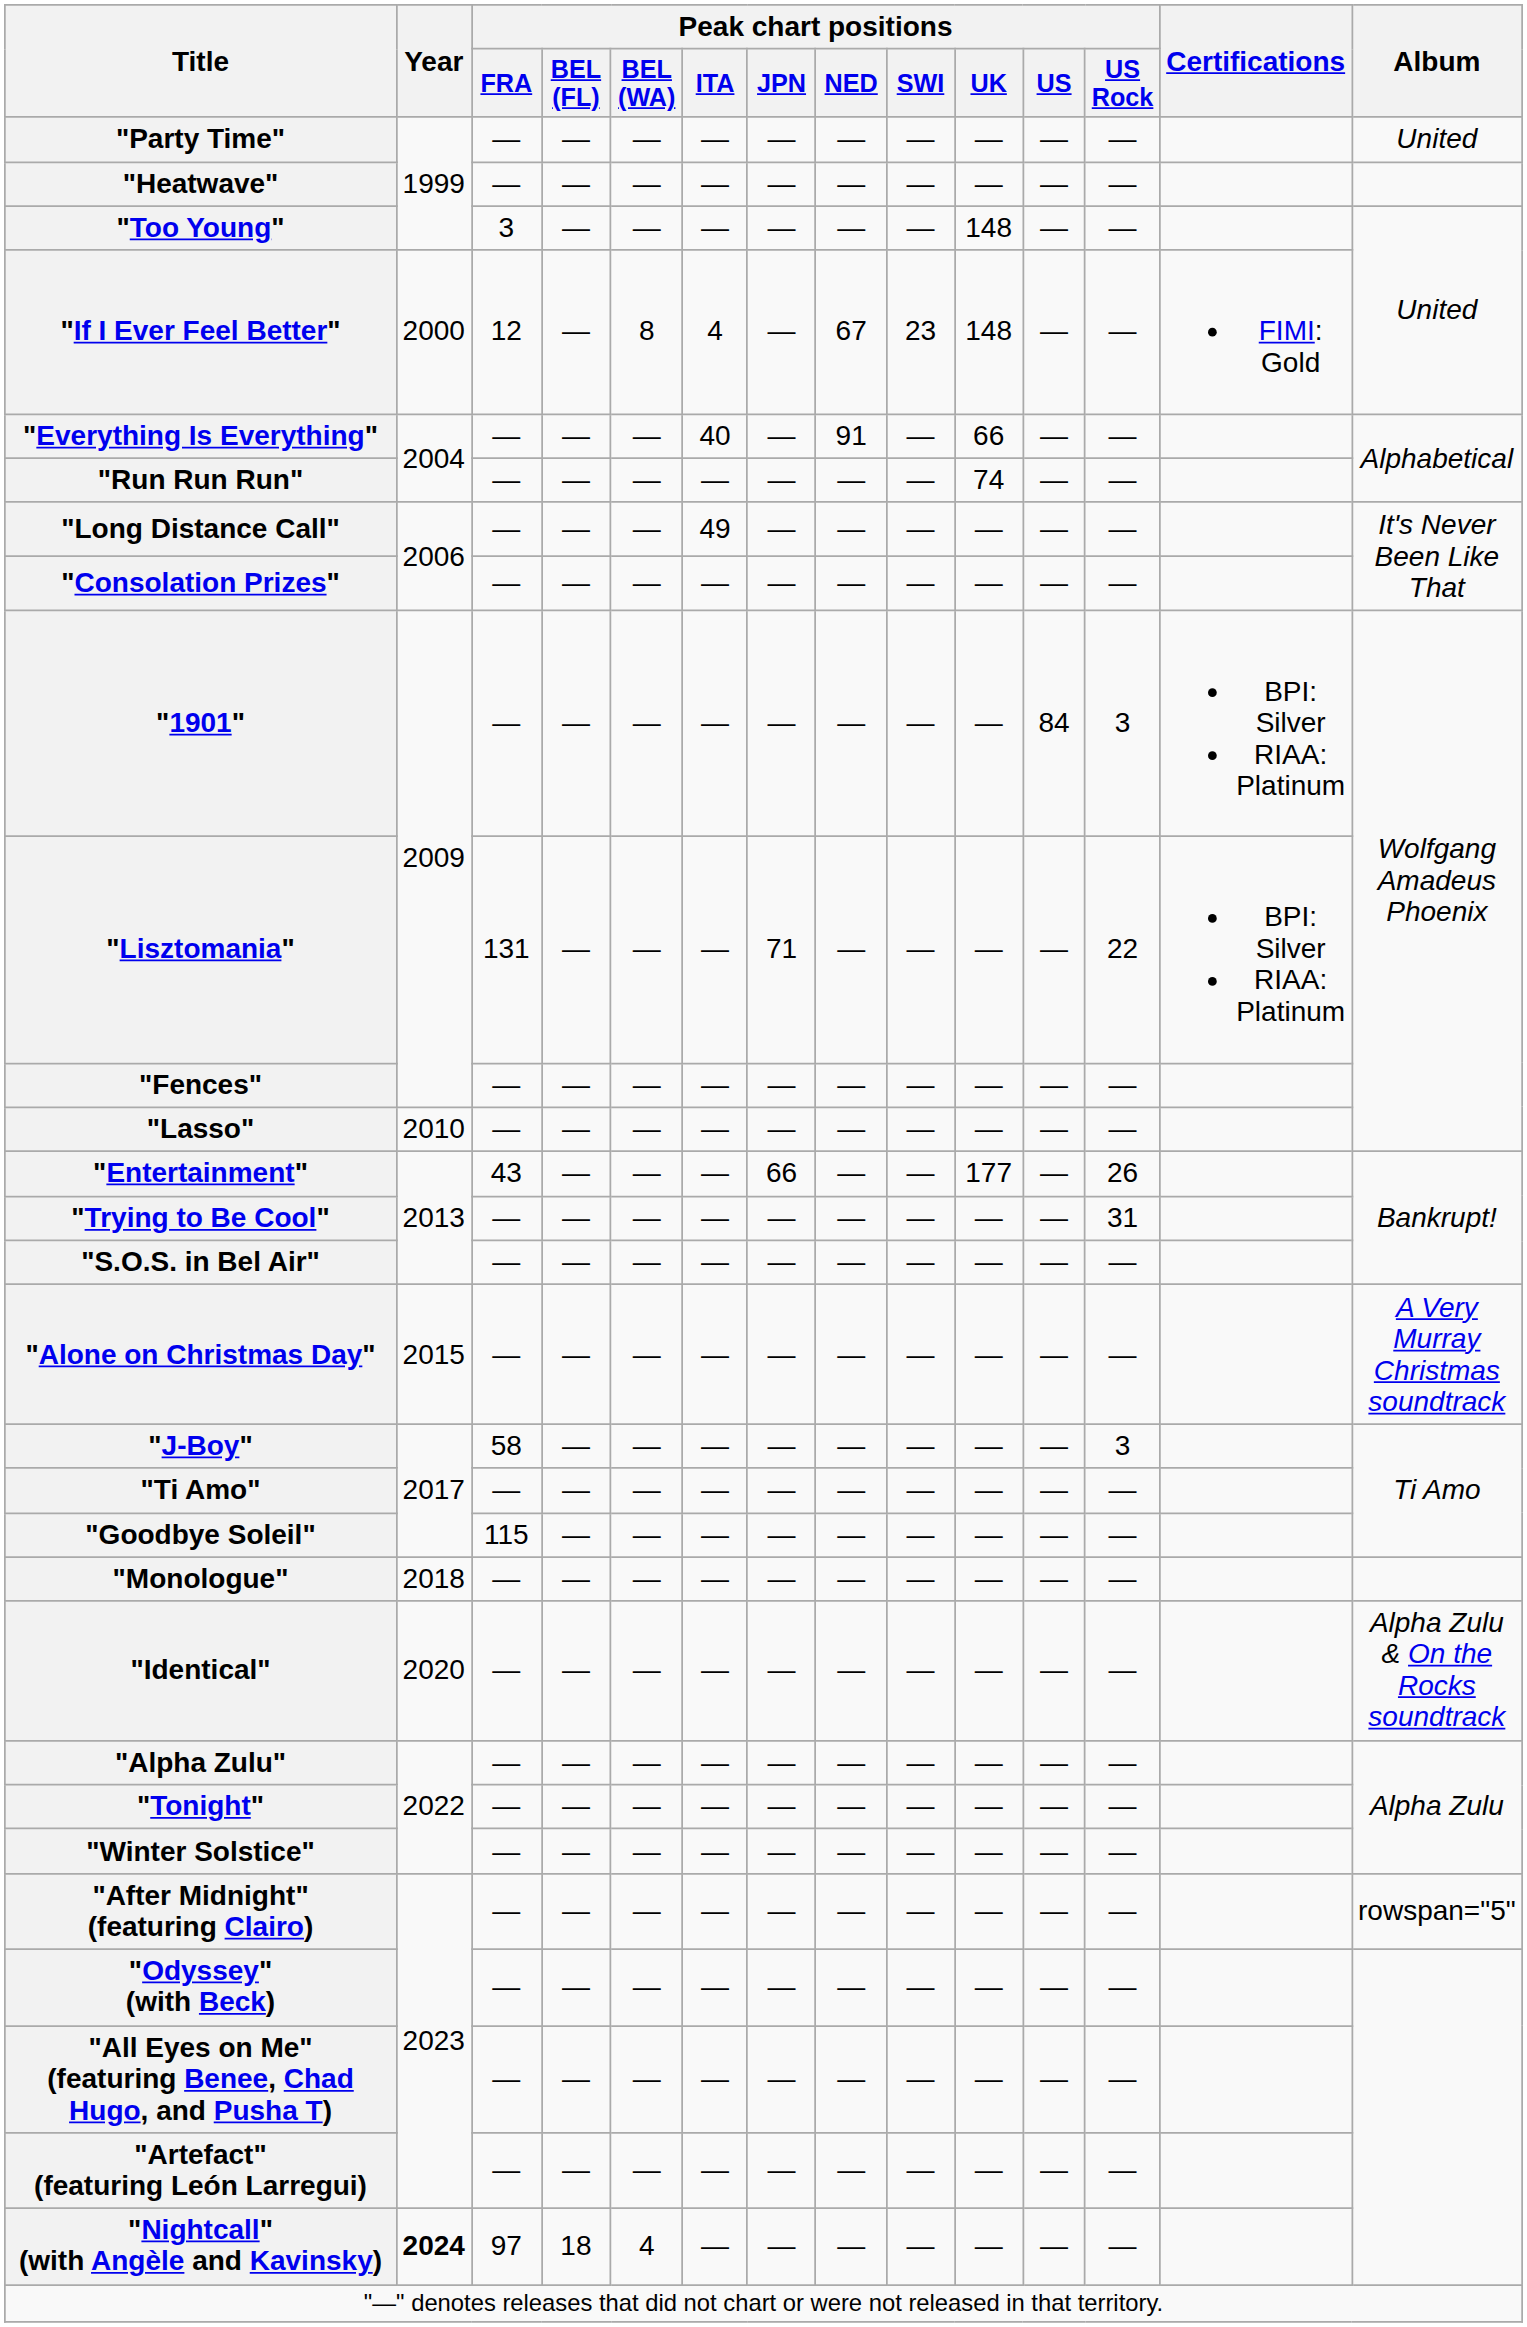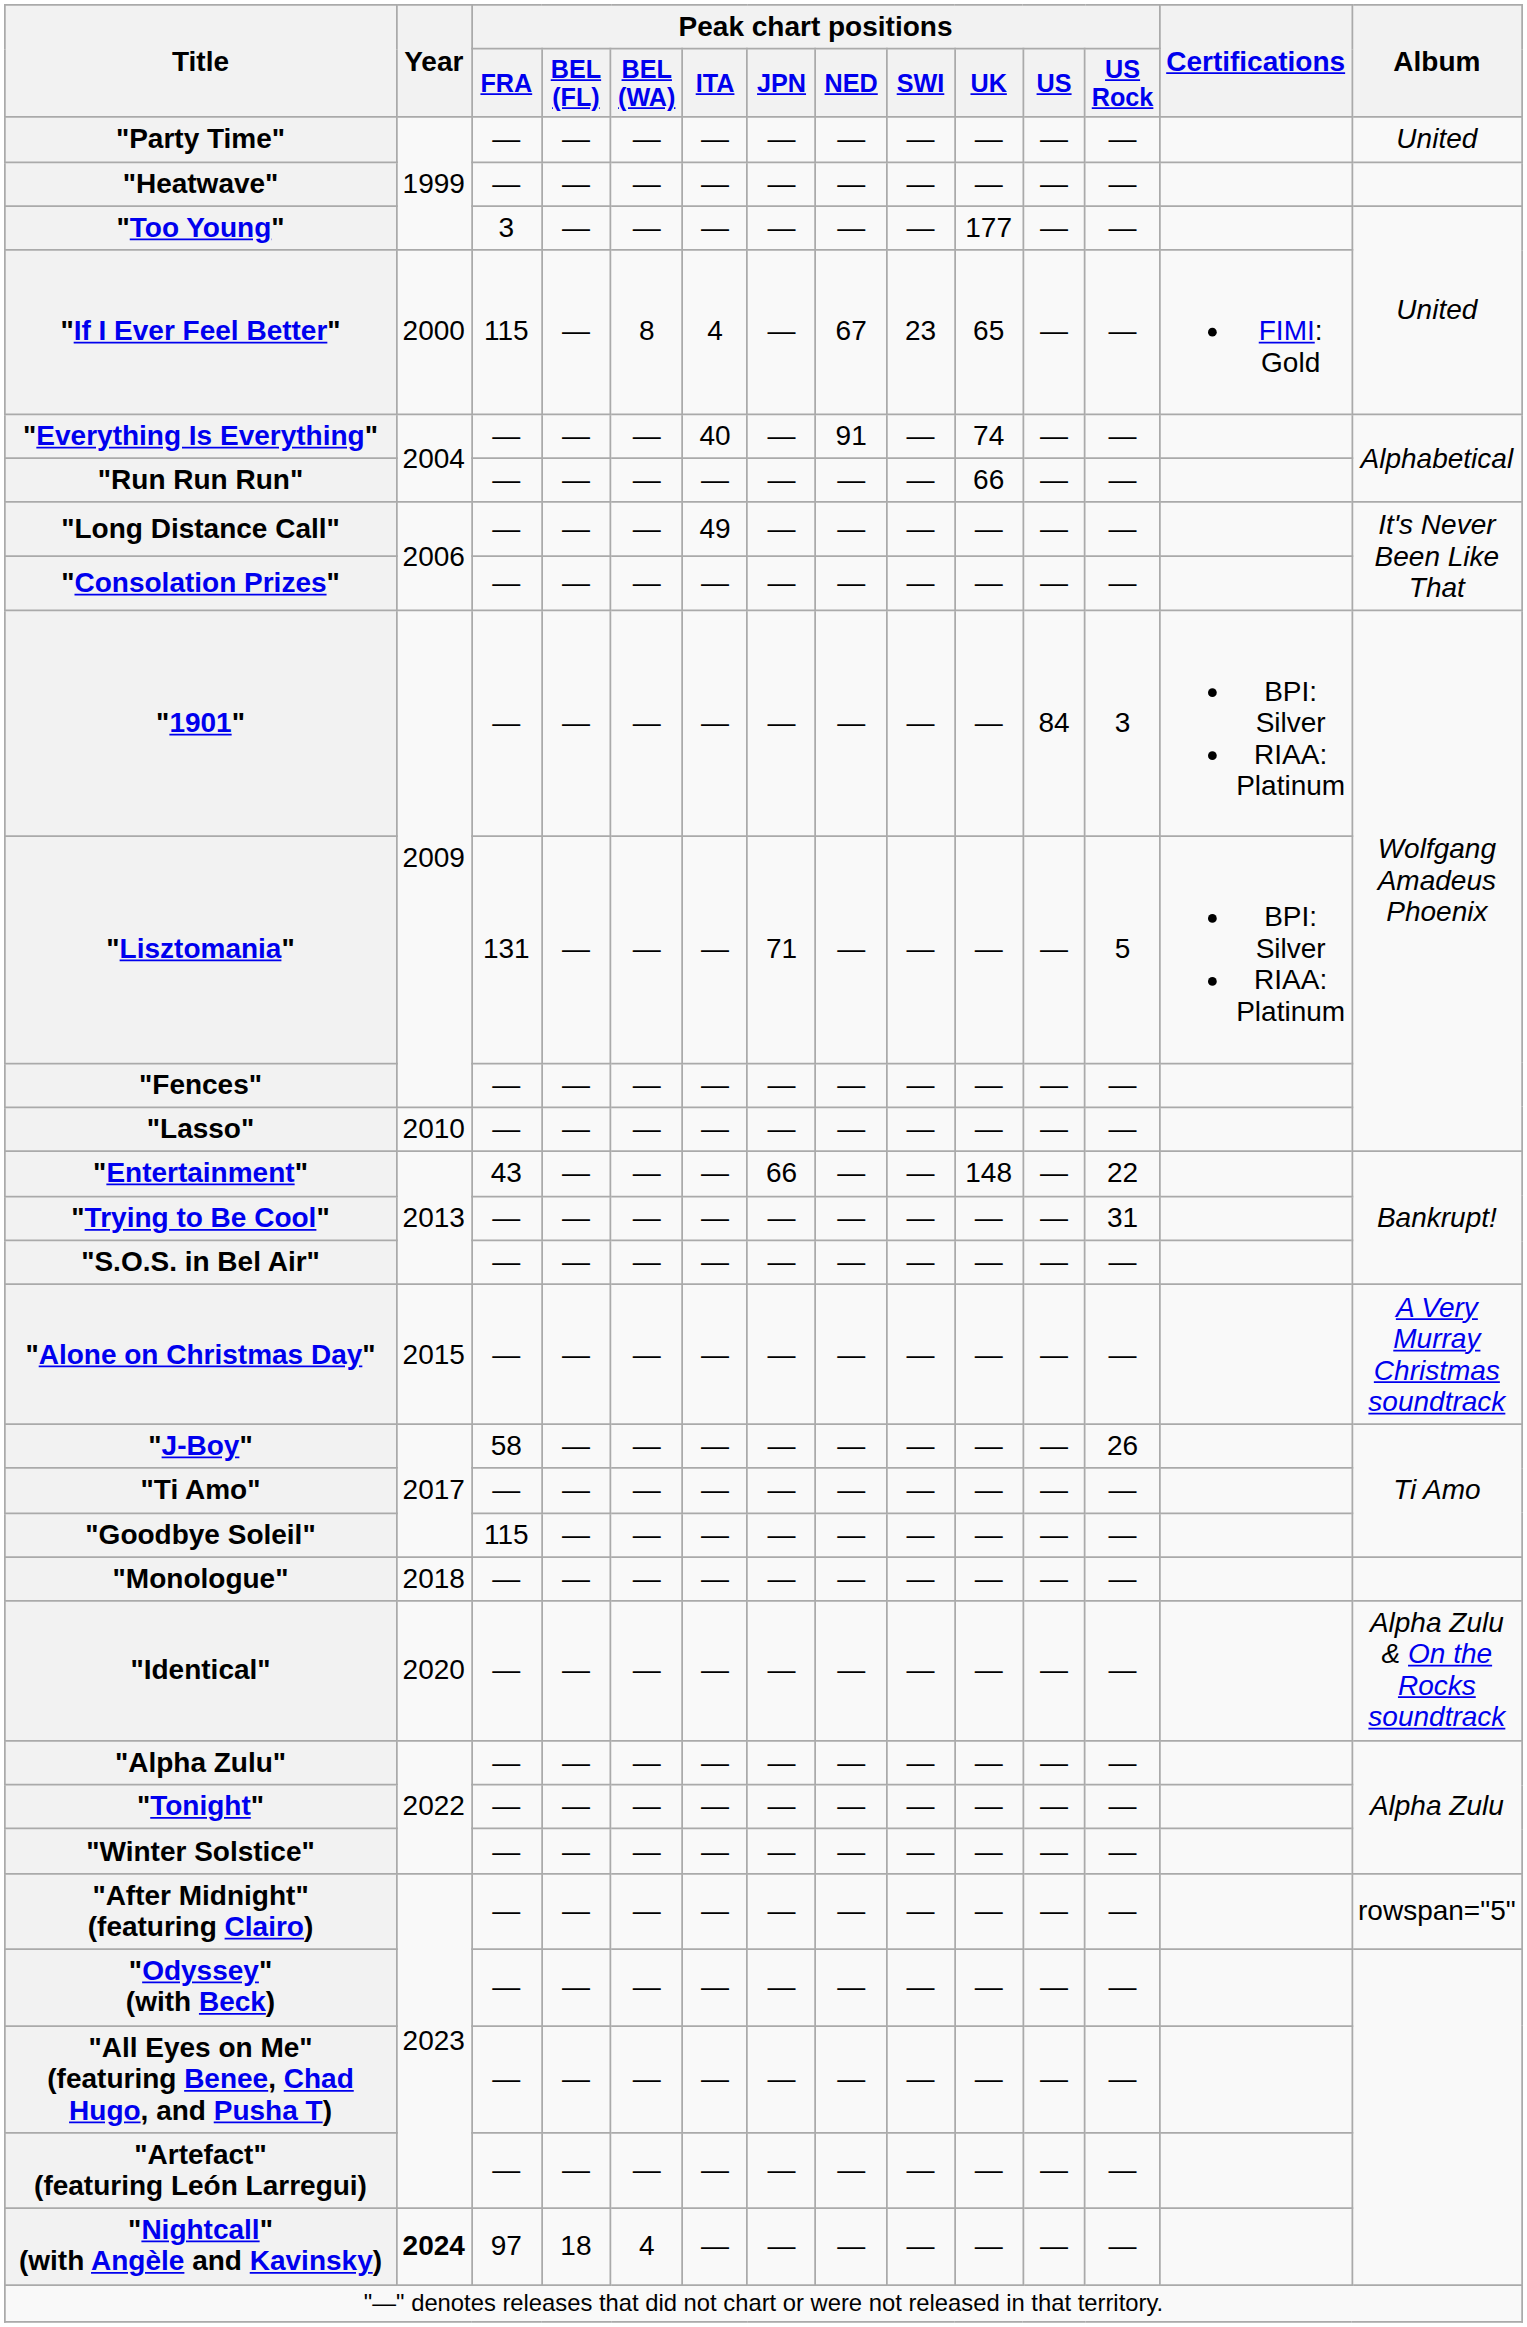(989, 227) 148 -> (989, 227) 177
(506, 331) 12 -> (506, 331) 115
(989, 331) 148 -> (989, 331) 65
(989, 435) 66 -> (989, 435) 74
(989, 479) 74 -> (989, 479) 66
(1123, 949) 22 -> (1123, 949) 5
(989, 1173) 177 -> (989, 1173) 148
(1123, 1173) 26 -> (1123, 1173) 22
(1123, 1445) 3 -> (1123, 1445) 26
